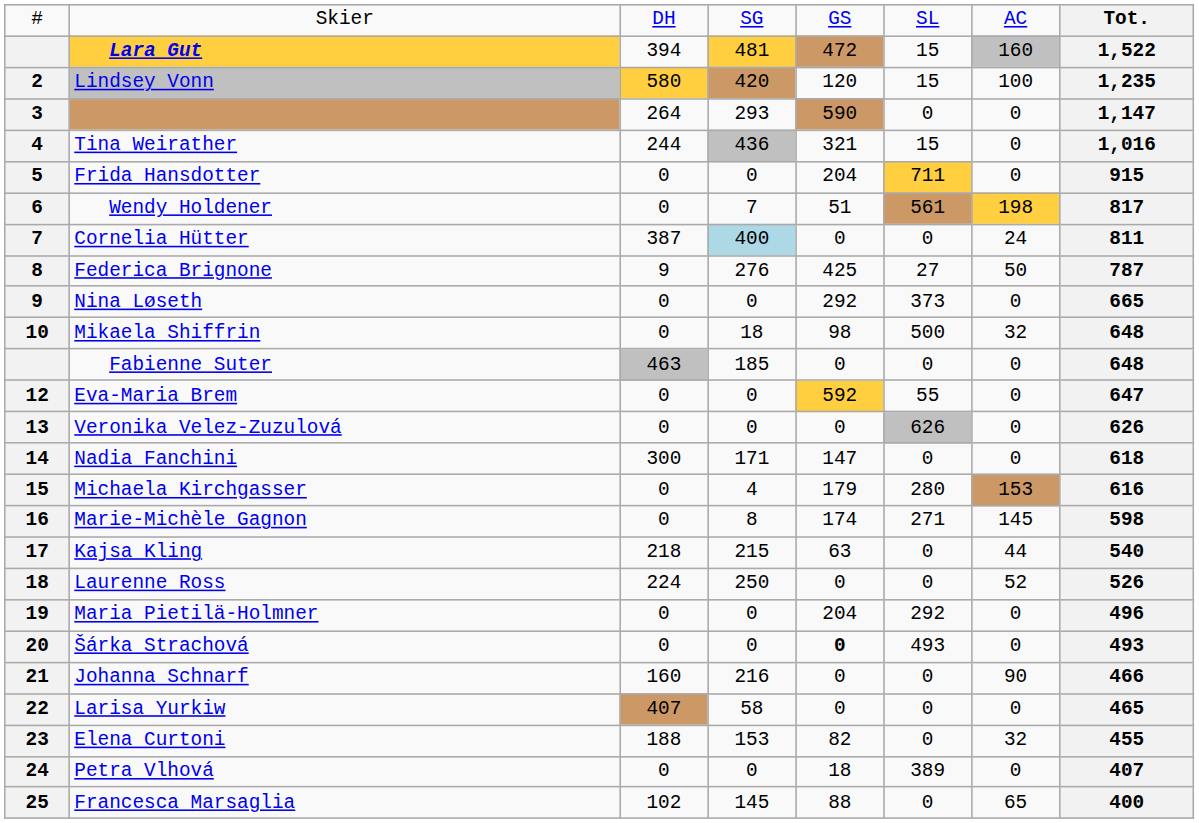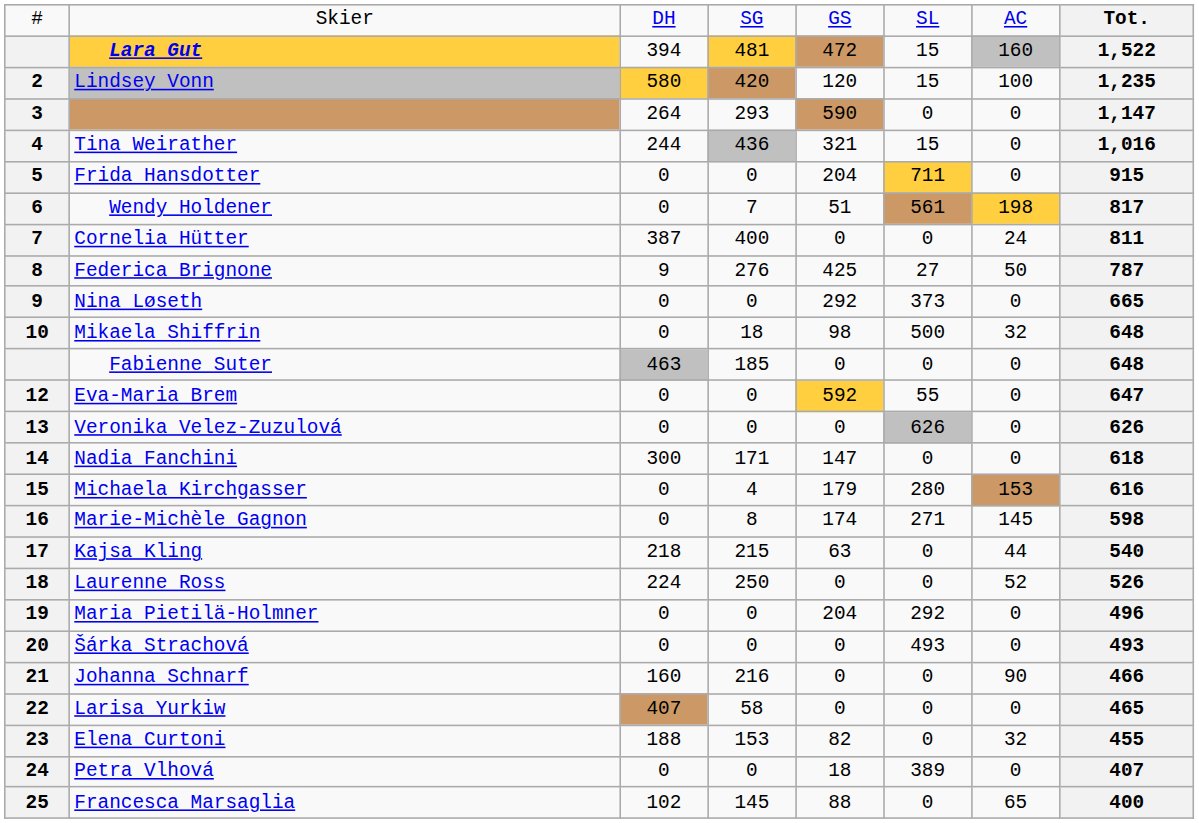(752, 240) lightblue background -> (752, 240) no background
(840, 647) bold -> (840, 647) normal
